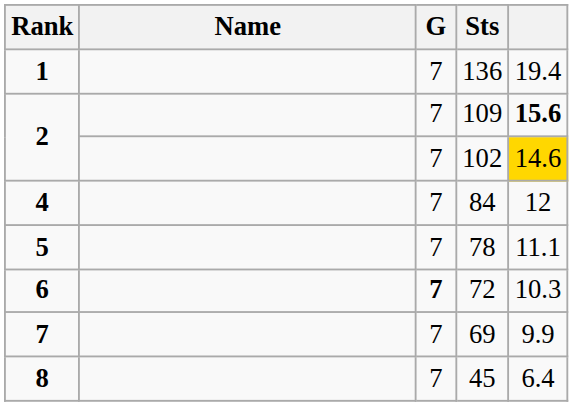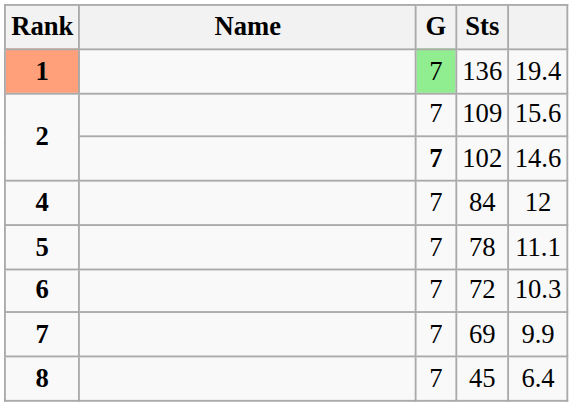(42, 70) no background -> (42, 70) lightsalmon background
(436, 70) no background -> (436, 70) lightgreen background
(538, 114) bold -> (538, 114) normal
(436, 158) normal -> (436, 158) bold
(538, 158) gold background -> (538, 158) no background
(436, 290) bold -> (436, 290) normal
